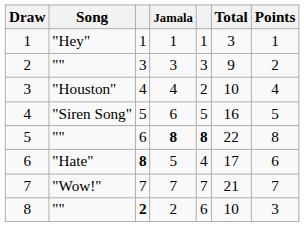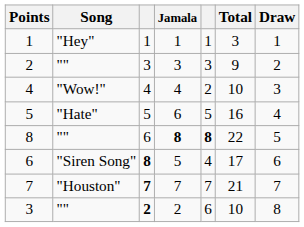columns swapped: (27, 17) <-> (275, 17)
(84, 89) "Houston" -> (81, 89) "Wow!"
(92, 113) "Siren Song" -> (77, 113) "Hate"
(73, 161) "Hate" -> (96, 161) "Siren Song"
(77, 185) "Wow!" -> (89, 185) "Houston"
(143, 185) normal -> (147, 185) bold
